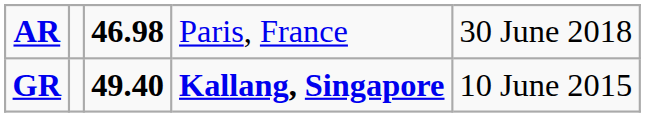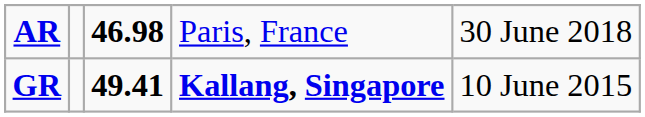(128, 84) 49.40 -> (128, 84) 49.41
